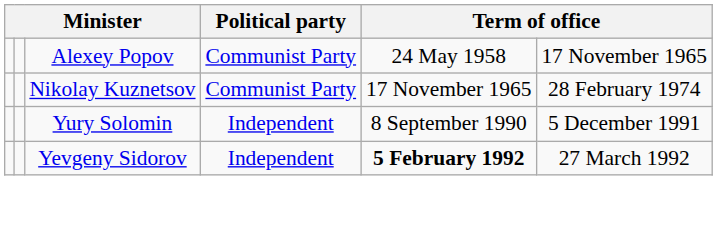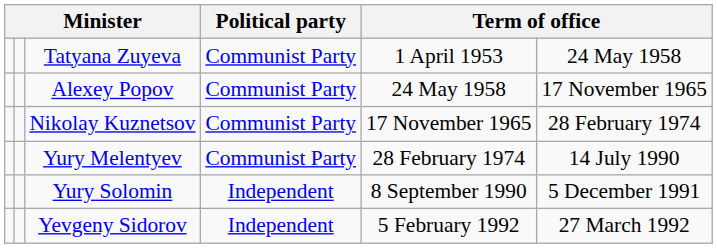+ row: (112, 55)
+ row: (112, 157)
(449, 157) bold -> (449, 225) normal
